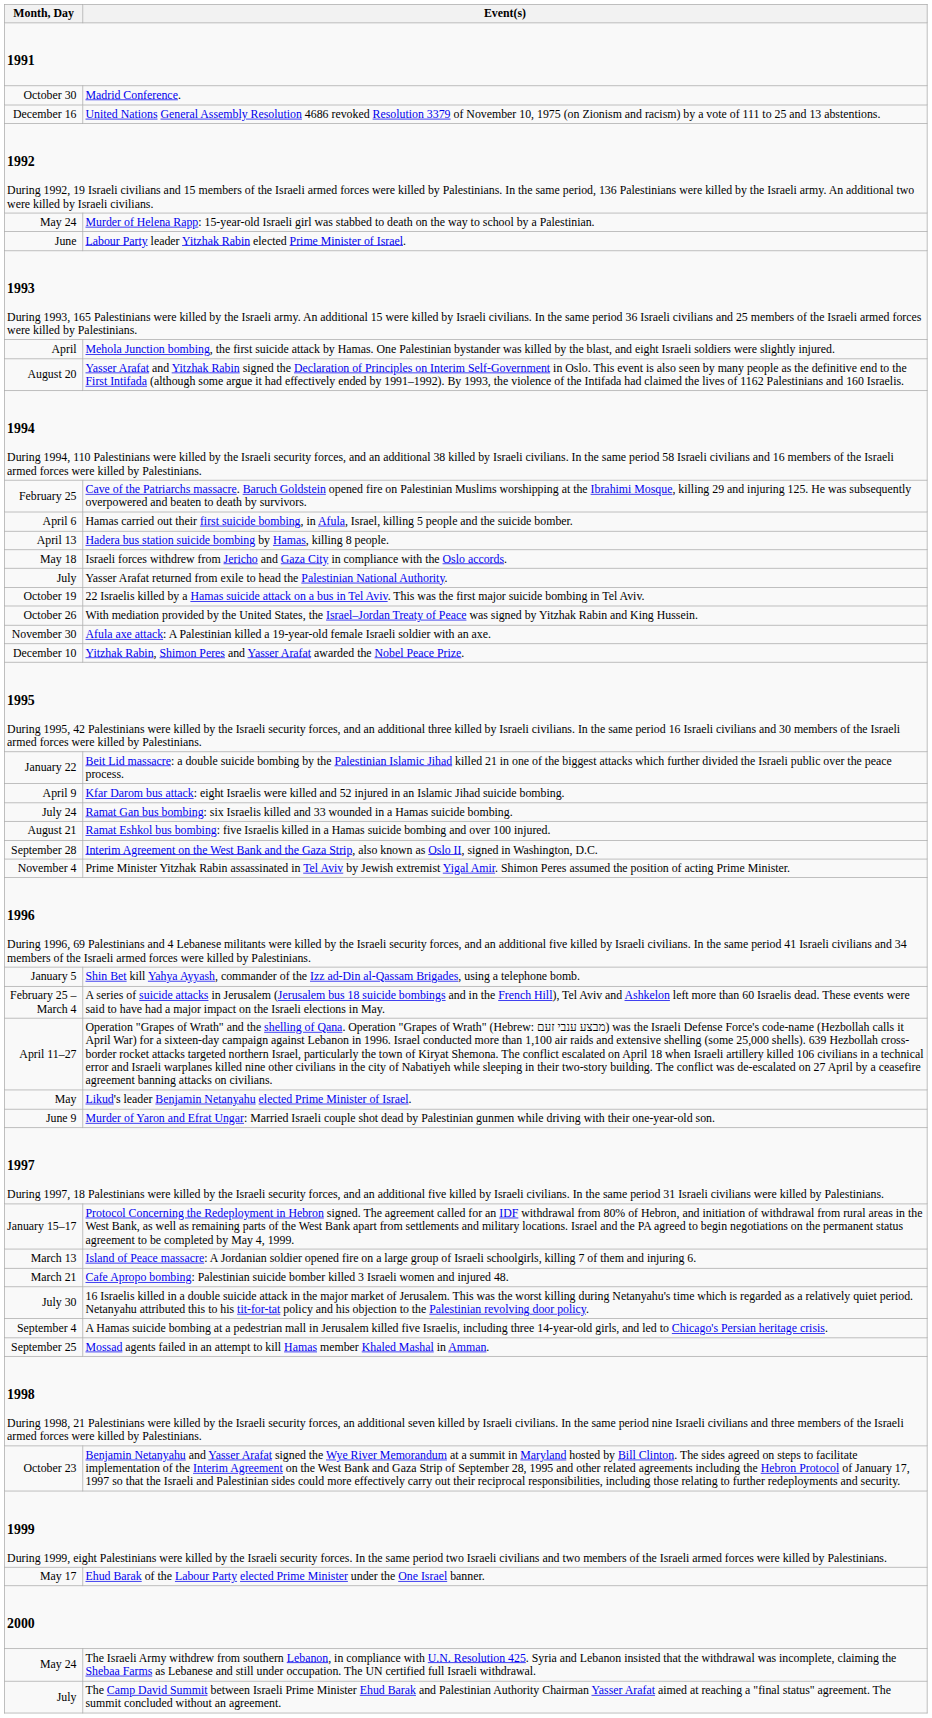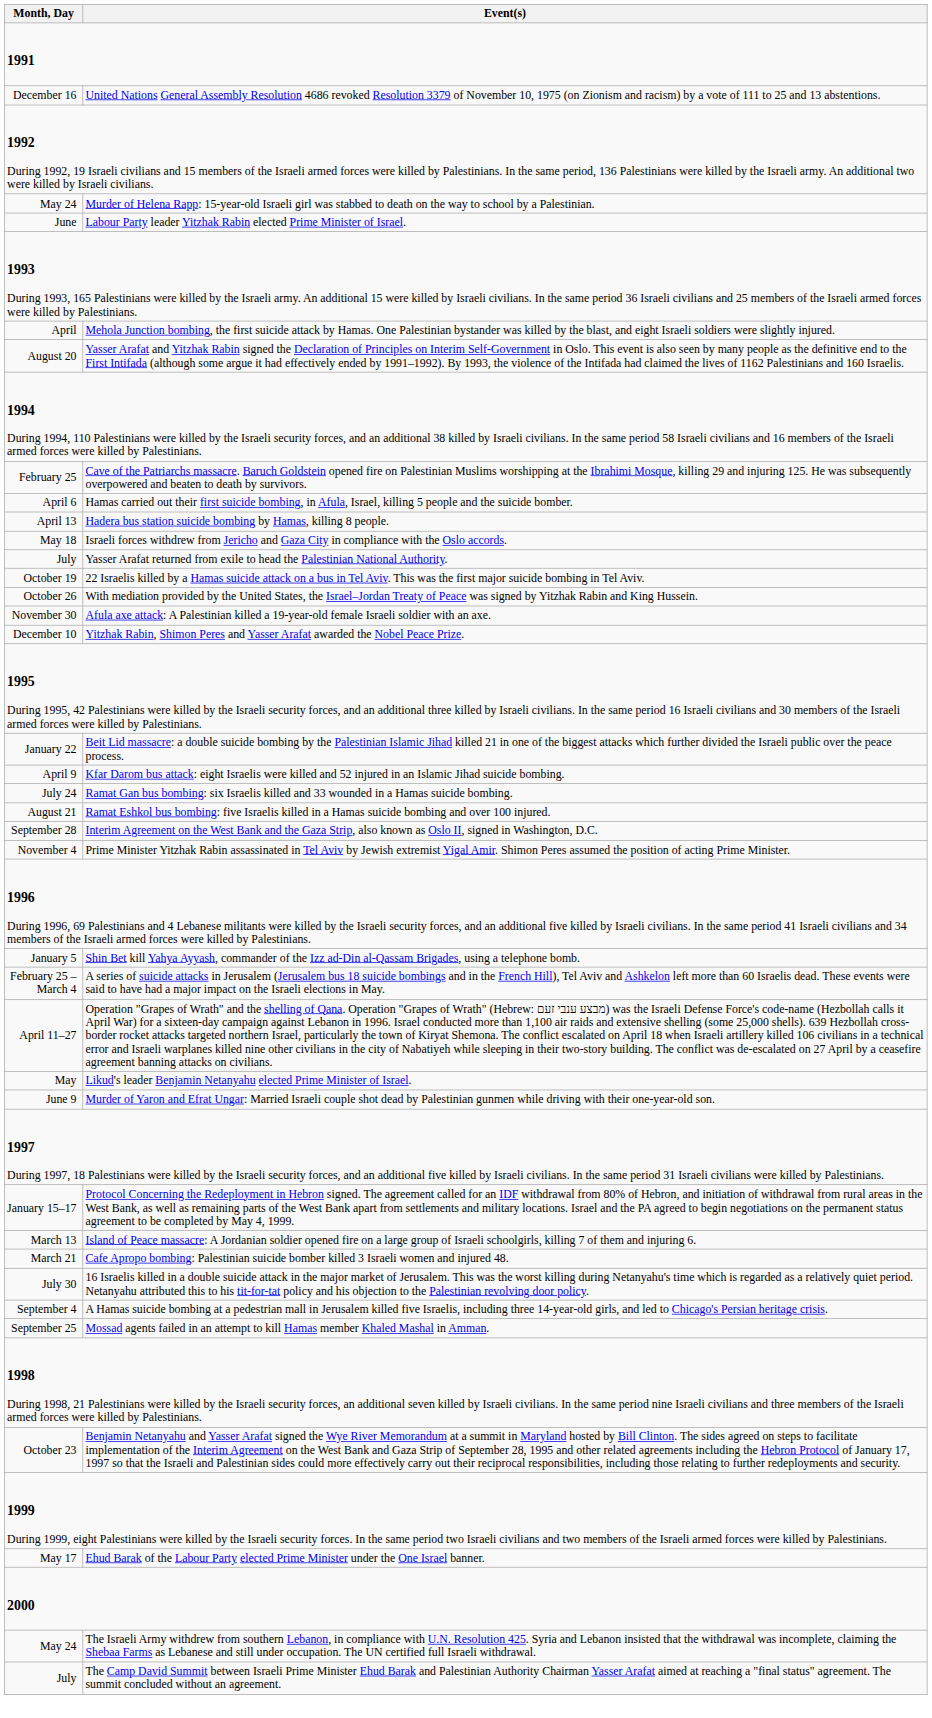- row: (133, 95)
